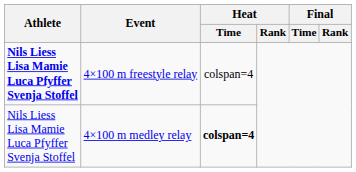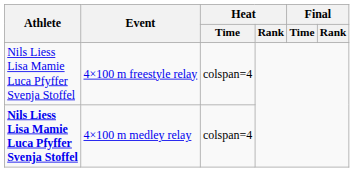(43, 74) bold -> (41, 74) normal
(41, 136) normal -> (43, 136) bold
(229, 136) bold -> (228, 136) normal
